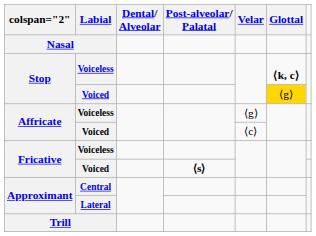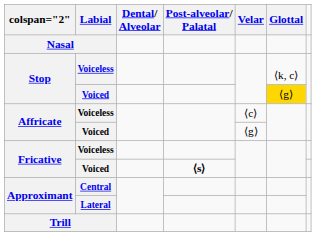(286, 75) bold -> (286, 75) normal
(251, 113) ⟨g⟩ -> (251, 113) ⟨c⟩
(251, 131) ⟨c⟩ -> (251, 131) ⟨g⟩
